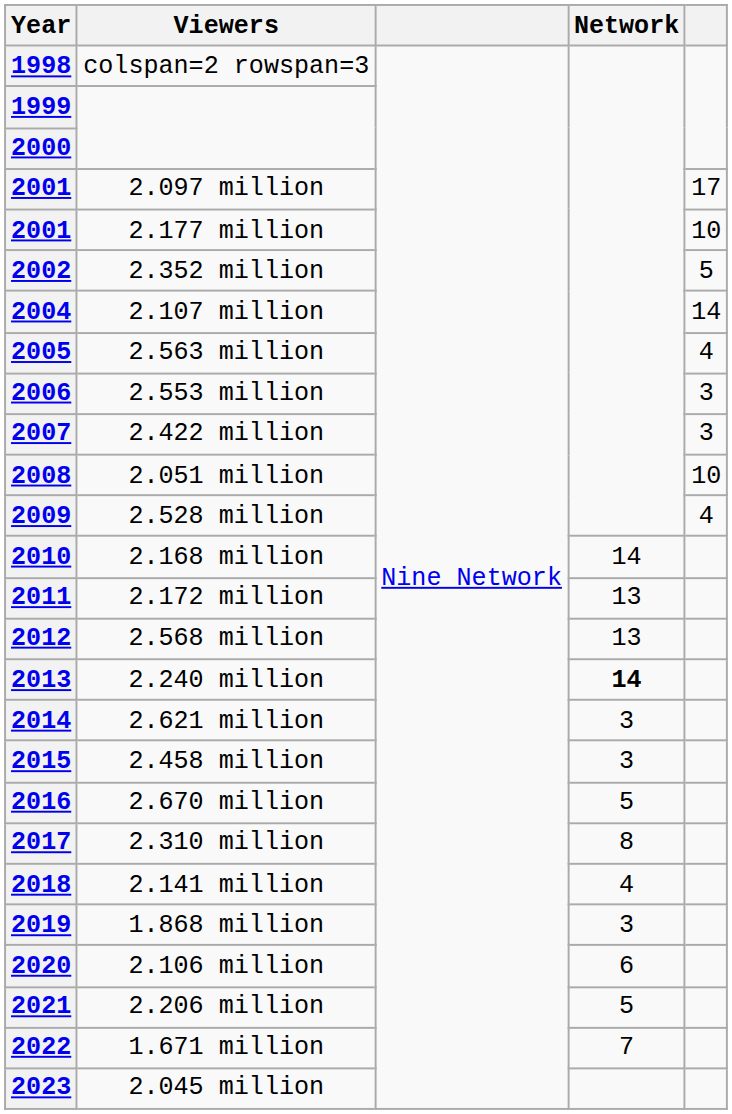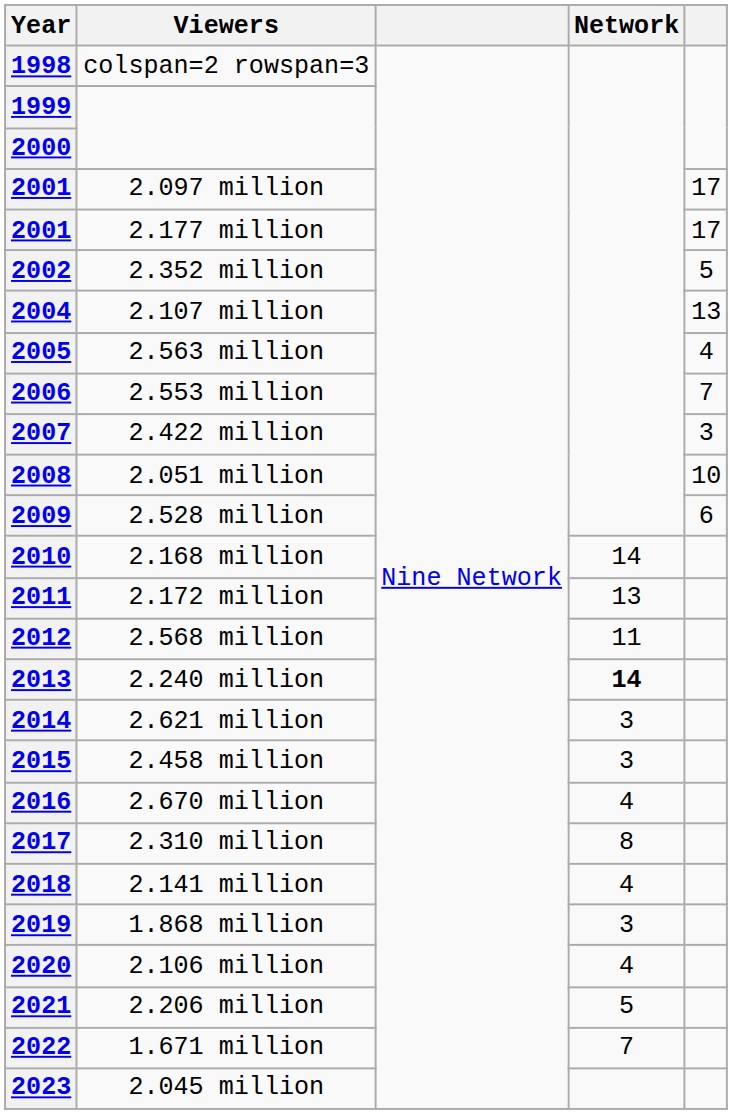(706, 230) 10 -> (706, 230) 17
(706, 312) 14 -> (706, 312) 13
(706, 393) 3 -> (706, 393) 7
(706, 516) 4 -> (706, 516) 6
(627, 639) 13 -> (627, 639) 11
(627, 802) 5 -> (627, 802) 4
(627, 966) 6 -> (627, 966) 4
